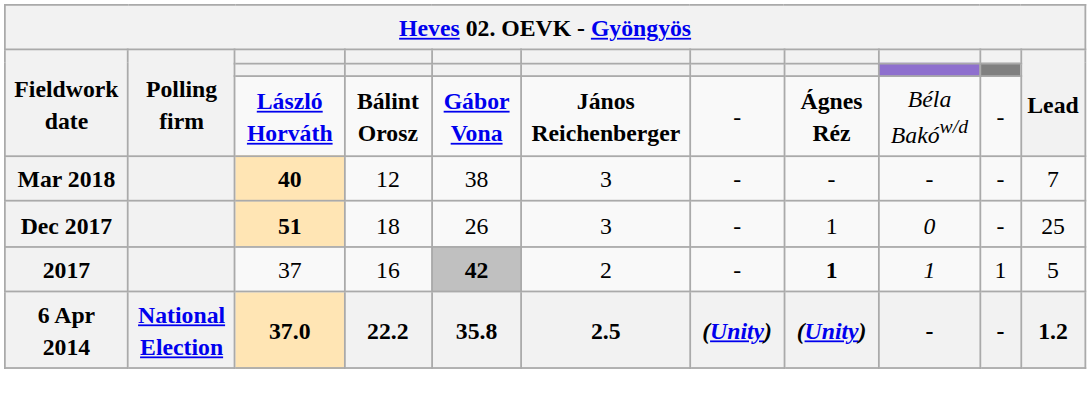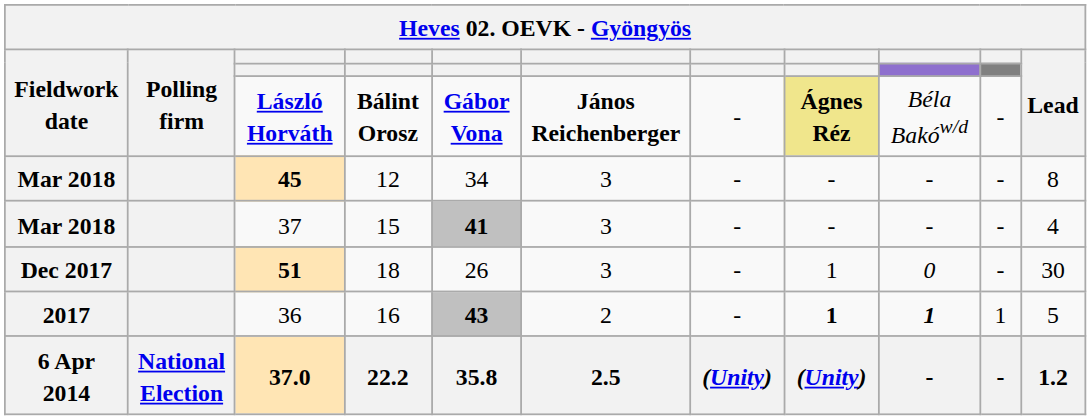(832, 117) no background -> (832, 117) khaki background
(290, 178) 40 -> (290, 178) 45
(477, 180) 38 -> (477, 180) 34
(1053, 180) 7 -> (1053, 180) 8
+ row: (388, 225)
(1053, 225) 25 -> (1053, 270) 30
(290, 270) 37 -> (290, 315) 36
(477, 270) 42 -> (477, 315) 43
(930, 270) normal -> (930, 313) bold
